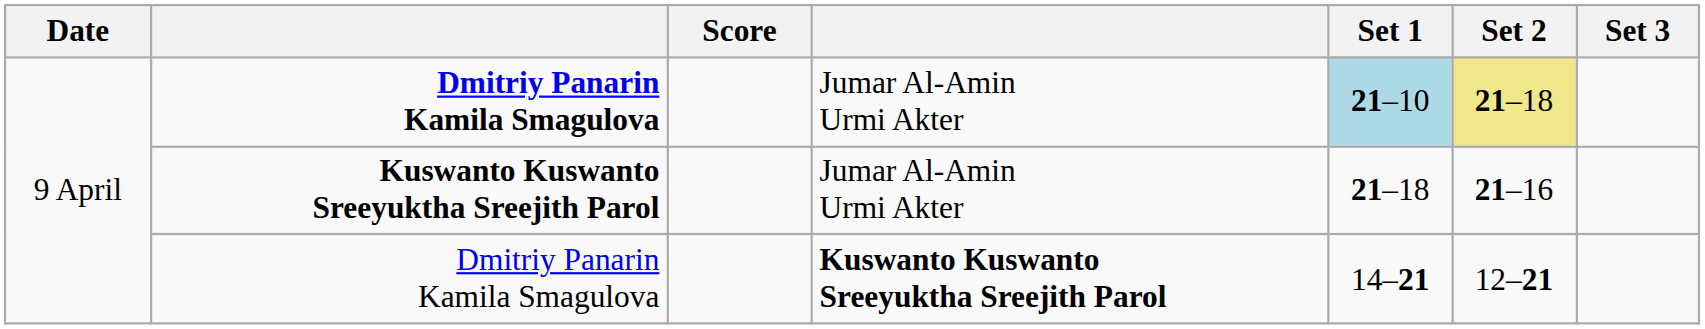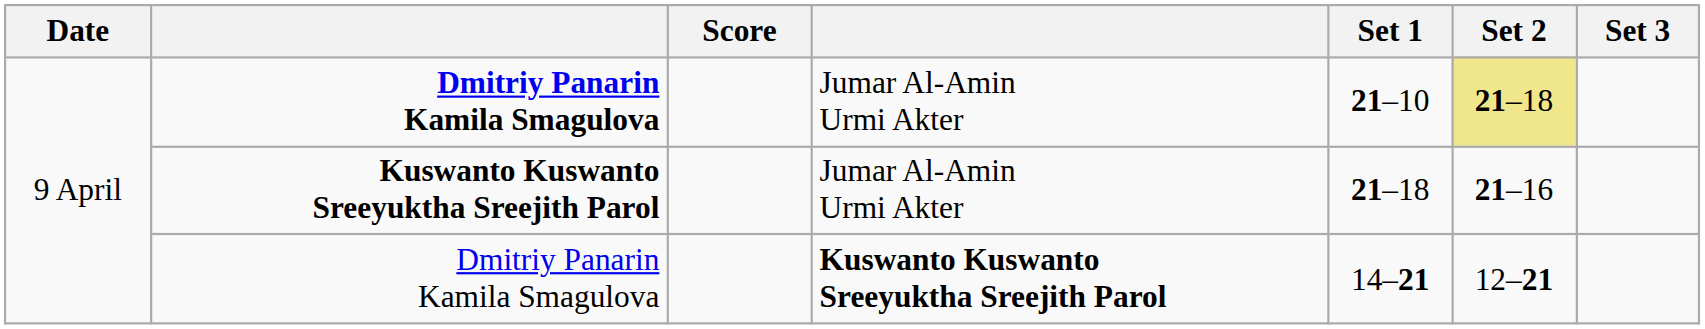(1390, 101) lightblue background -> (1390, 101) no background
